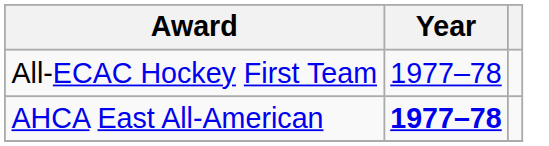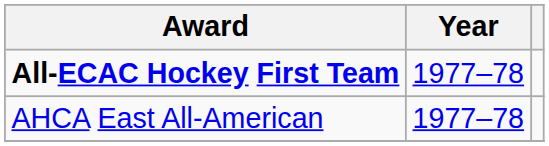(194, 72) normal -> (205, 72) bold
(446, 118) bold -> (468, 118) normal
